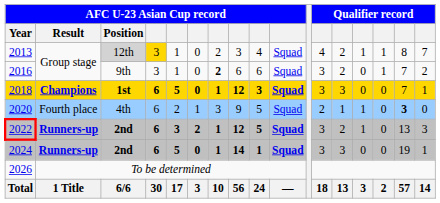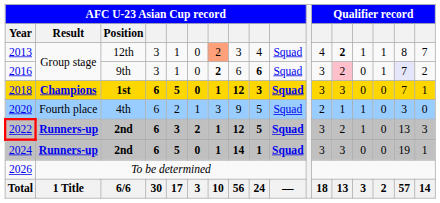(123, 52) lightgrey background -> (123, 52) no background
(156, 52) gold background -> (156, 52) no background
(218, 52) no background -> (218, 52) lightsalmon background
(342, 52) normal -> (342, 52) bold
(259, 71) normal -> (259, 71) bold
(342, 71) no background -> (342, 71) pink background
(404, 71) no background -> (404, 71) lavender background
(404, 109) bold -> (404, 109) normal
